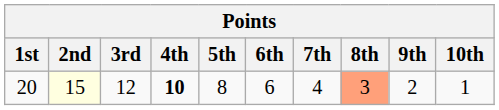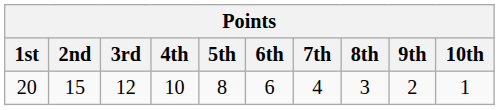(75, 88) lightyellow background -> (75, 88) no background
(174, 88) bold -> (174, 88) normal
(365, 88) lightsalmon background -> (365, 88) no background
